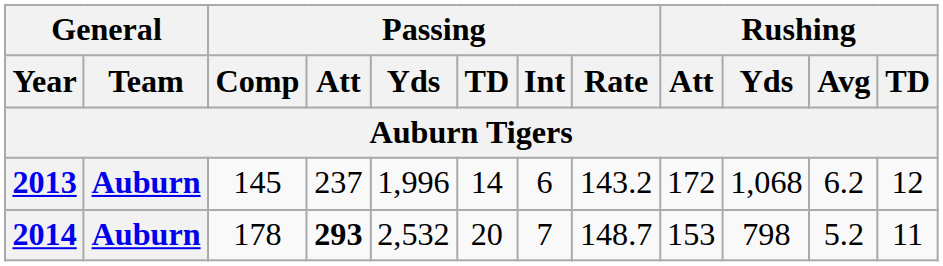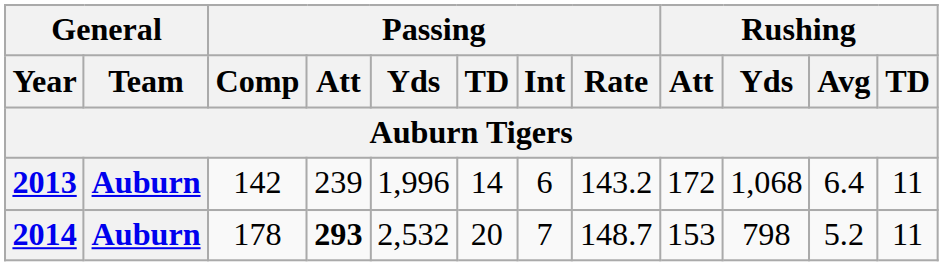(257, 183) 145 -> (257, 183) 142
(338, 183) 237 -> (338, 183) 239
(844, 183) 6.2 -> (844, 183) 6.4
(908, 183) 12 -> (908, 183) 11
